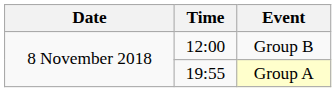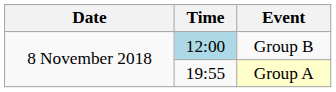(205, 45) no background -> (205, 45) lightblue background
